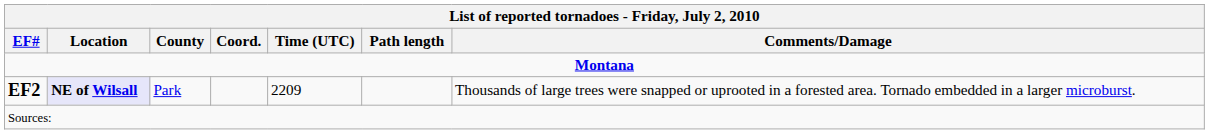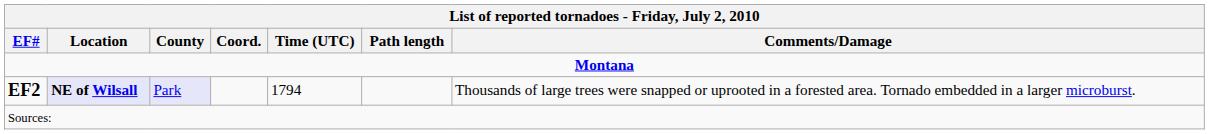(167, 90) no background -> (167, 90) lavender background
(286, 90) 2209 -> (286, 90) 1794
